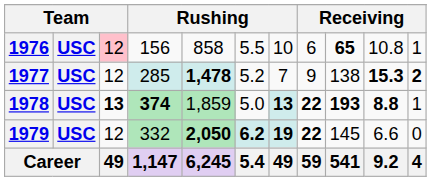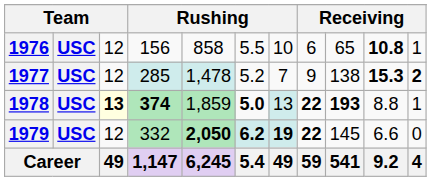(114, 47) pink background -> (114, 47) no background
(345, 47) bold -> (345, 47) normal
(386, 47) normal -> (386, 47) bold
(208, 76) bold -> (208, 76) normal
(114, 104) no background -> (114, 104) lightyellow background
(252, 104) normal -> (252, 104) bold
(283, 104) bold -> (283, 104) normal
(386, 104) bold -> (386, 104) normal
